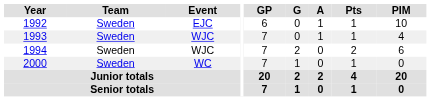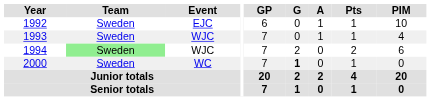(116, 50) no background -> (116, 50) lightgreen background
(297, 63) normal -> (297, 63) bold
